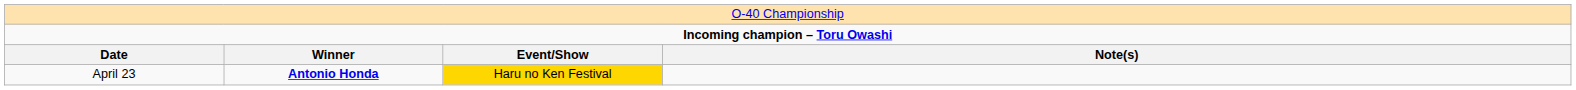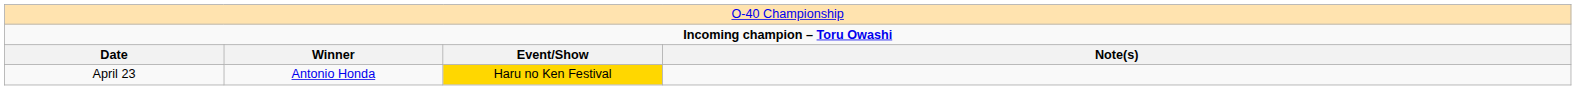(333, 74) bold -> (333, 74) normal
